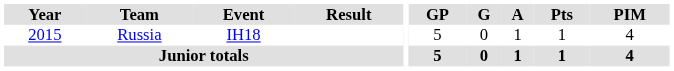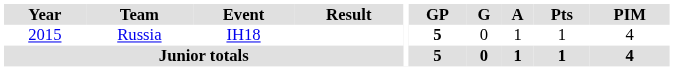(437, 35) normal -> (437, 35) bold
